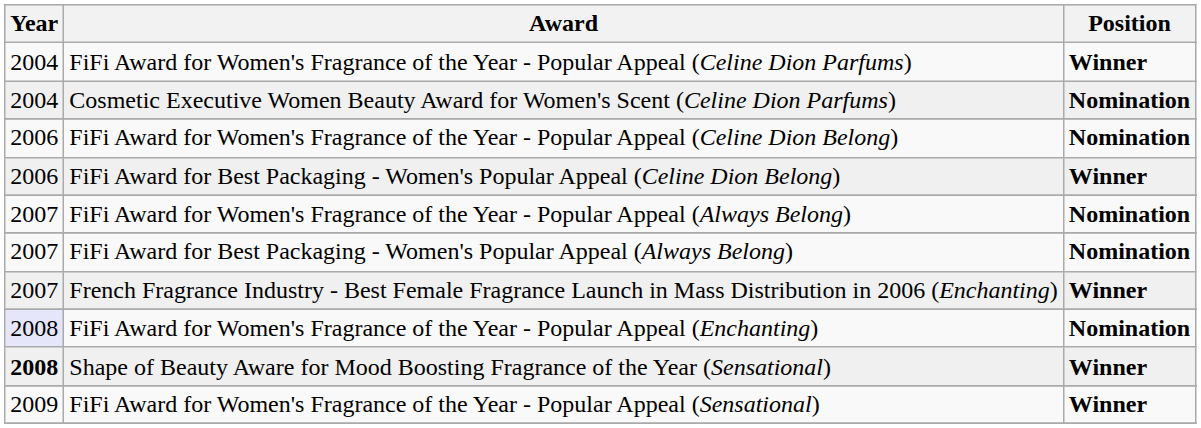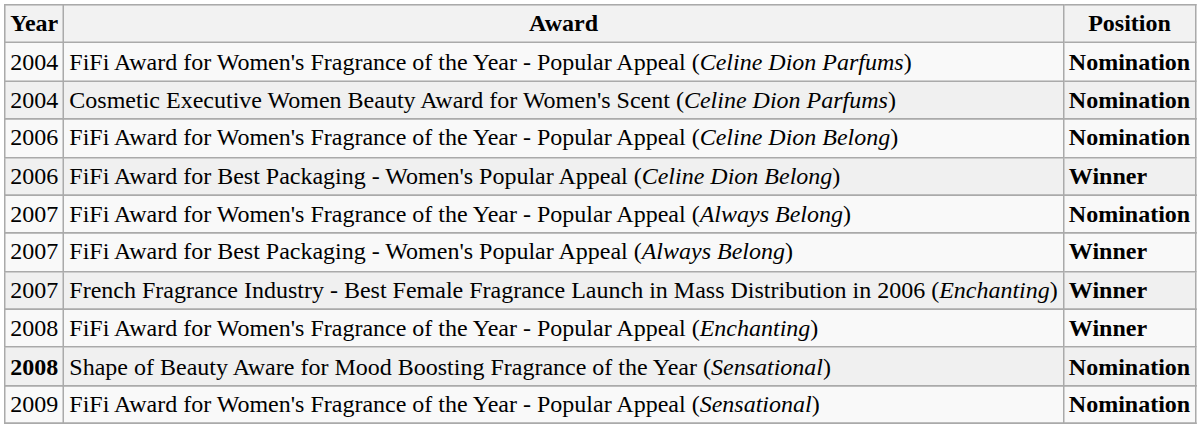(1108, 61) Winner -> (1130, 61) Nomination
(1130, 251) Nomination -> (1108, 251) Winner
(34, 328) lavender background -> (34, 328) no background
(1130, 328) Nomination -> (1108, 328) Winner
(1108, 366) Winner -> (1130, 366) Nomination
(1108, 404) Winner -> (1130, 404) Nomination
